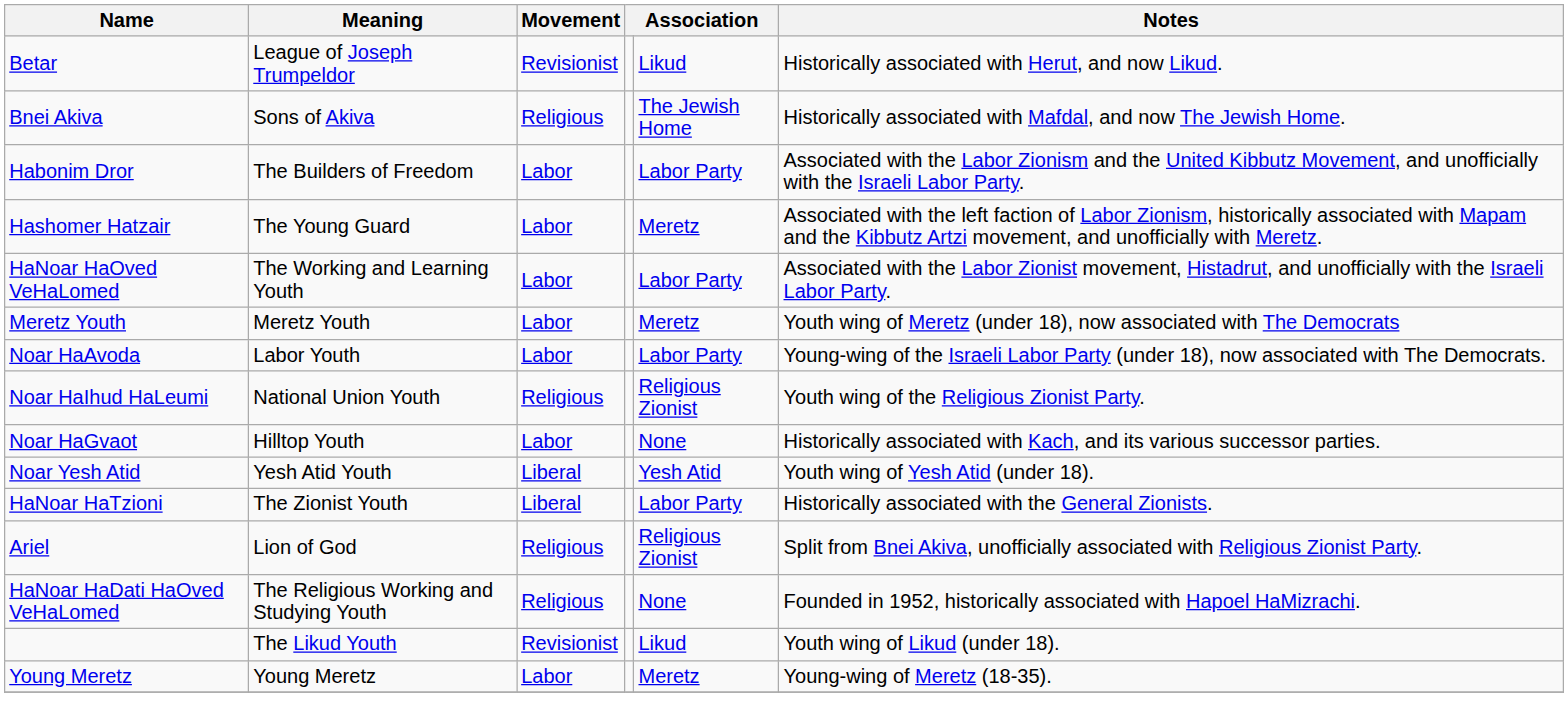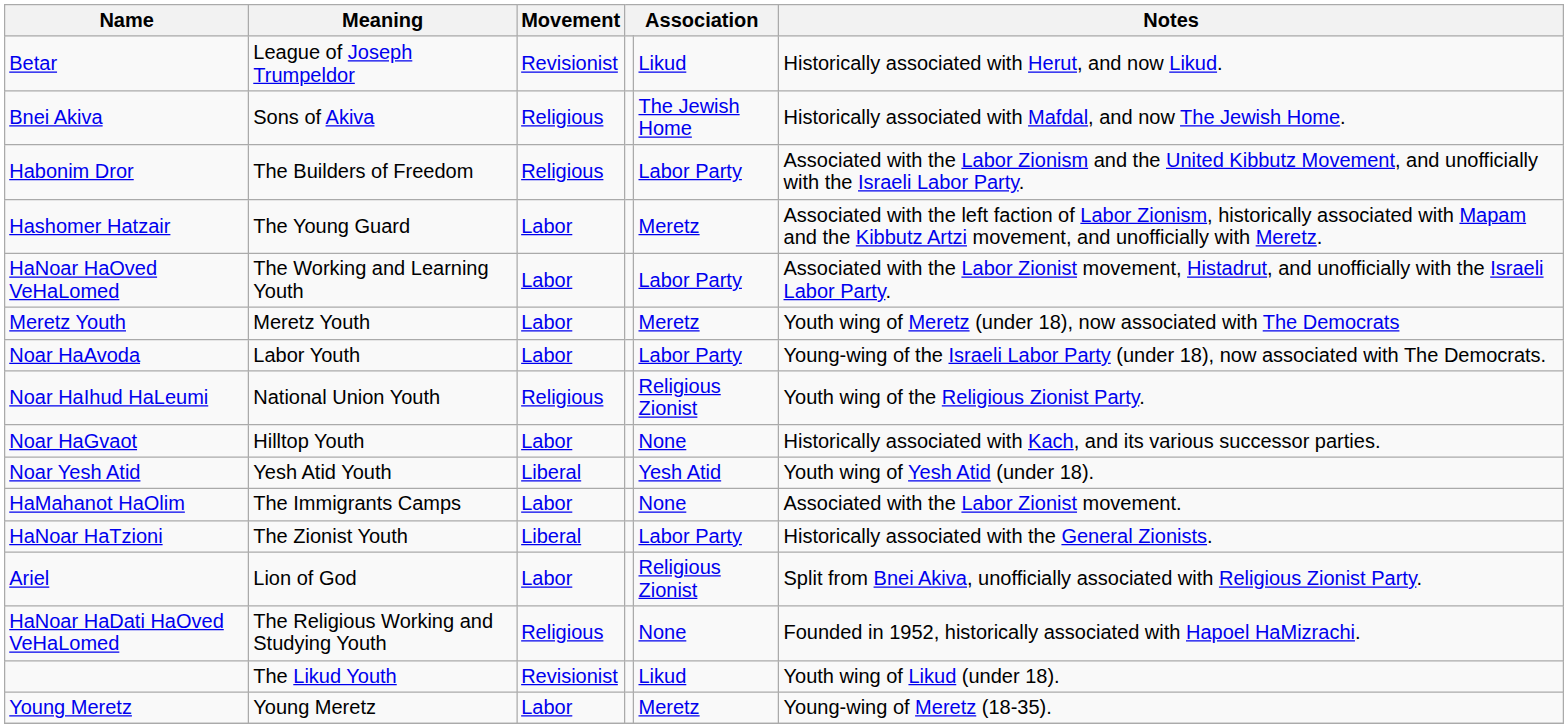(547, 171) Labor -> (562, 171) Religious
+ row: (97, 504)
(562, 547) Religious -> (547, 578) Labor
